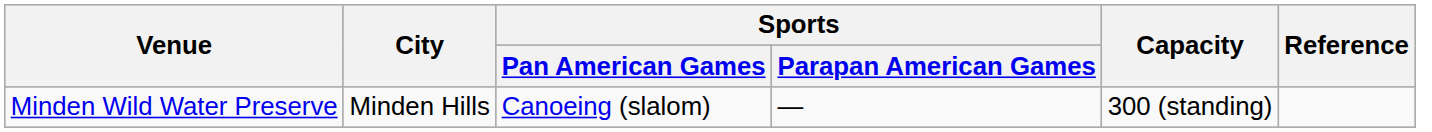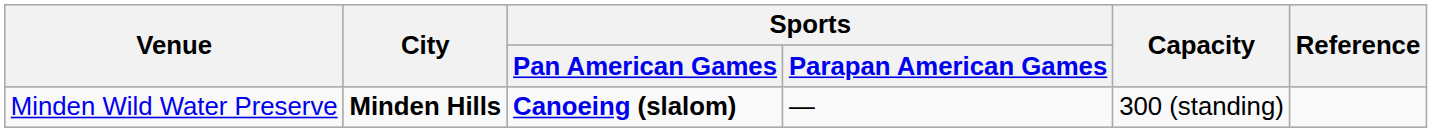(420, 106) normal -> (425, 106) bold
(606, 106) normal -> (625, 106) bold
